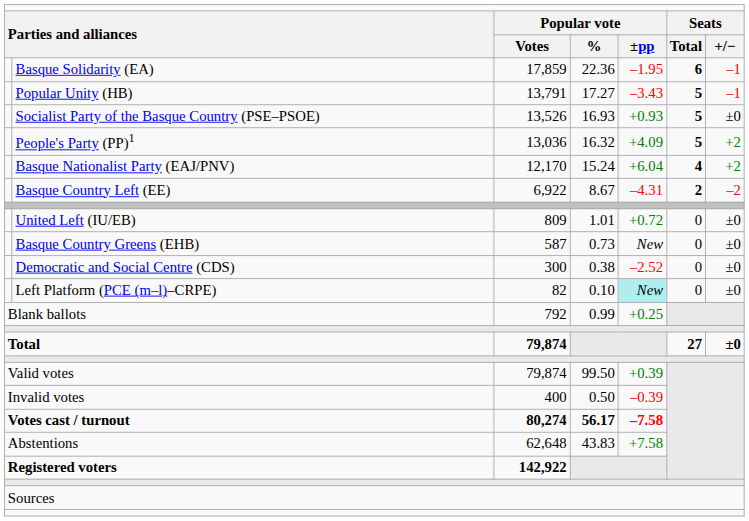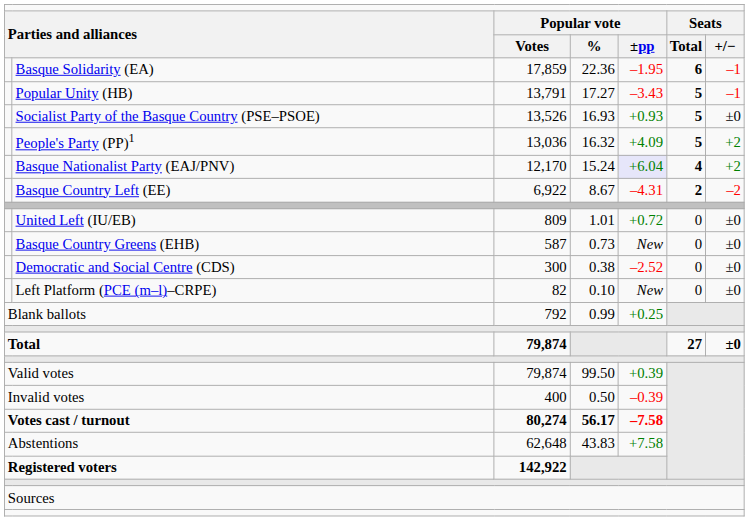(646, 167) no background -> (646, 167) lavender background
(650, 290) paleturquoise background -> (650, 290) no background
